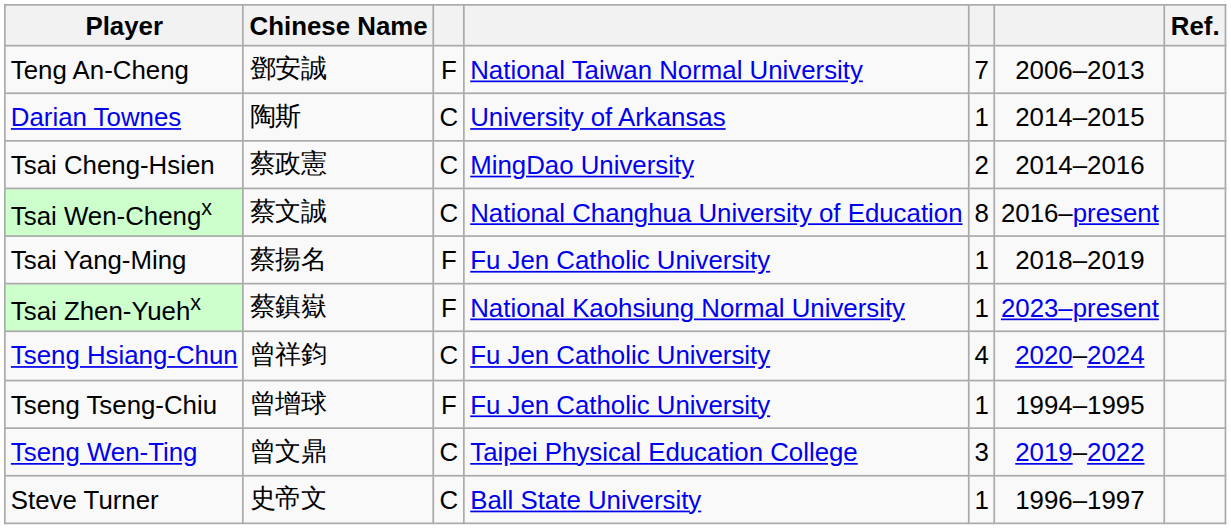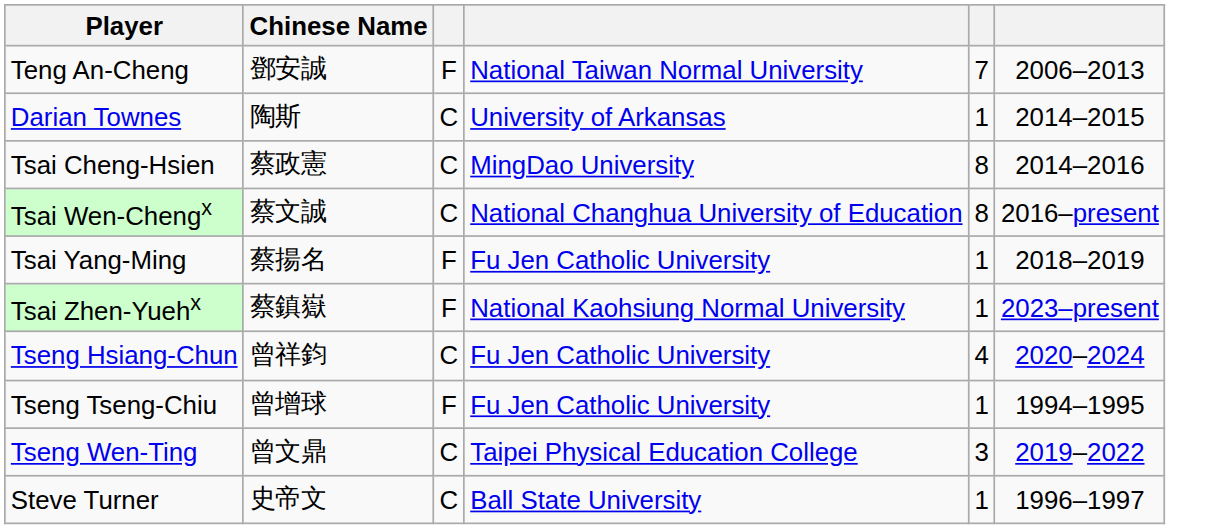- column: (1195, 25)
(982, 165) 2 -> (982, 165) 8
